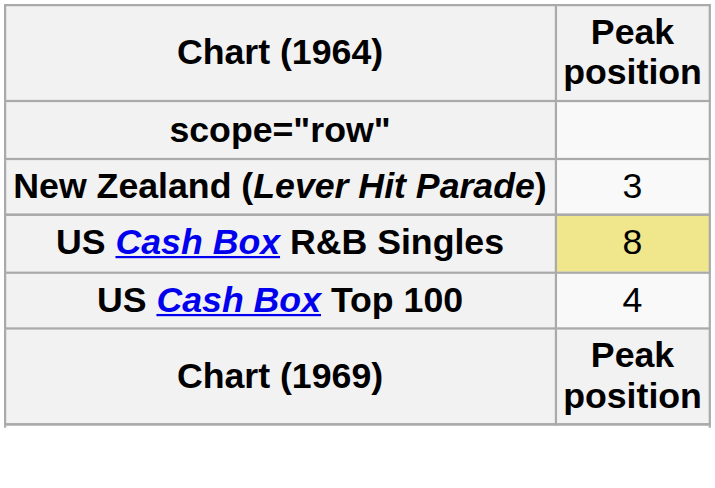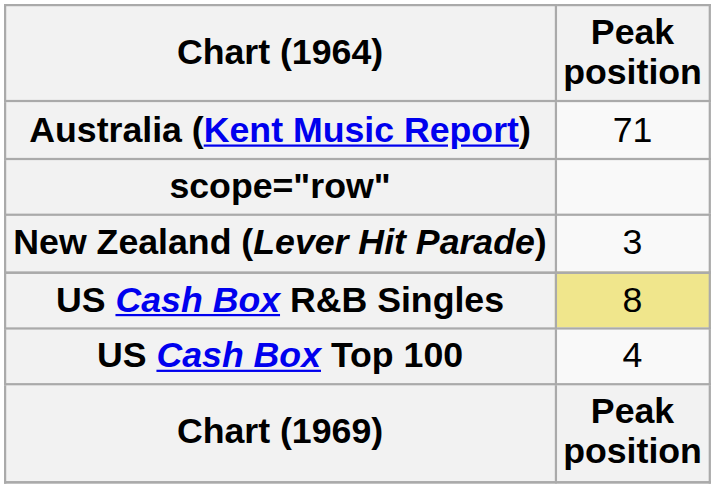+ row: (280, 129)
